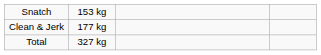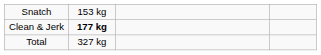(92, 27) normal -> (92, 27) bold
